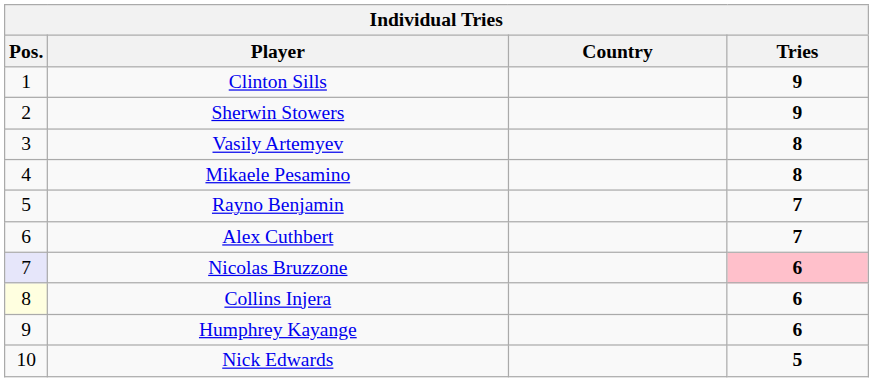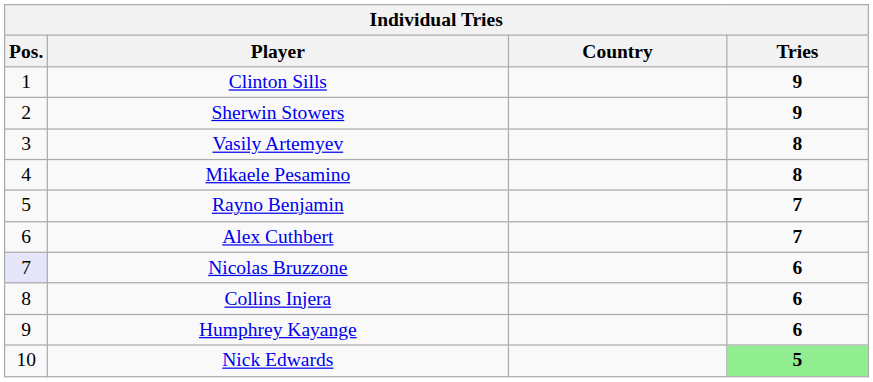(797, 267) pink background -> (797, 267) no background
(26, 298) lightyellow background -> (26, 298) no background
(797, 360) no background -> (797, 360) lightgreen background
